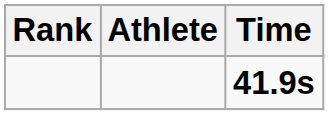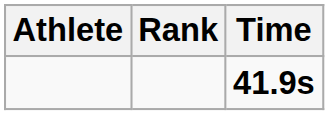columns swapped: (52, 30) <-> (163, 30)
